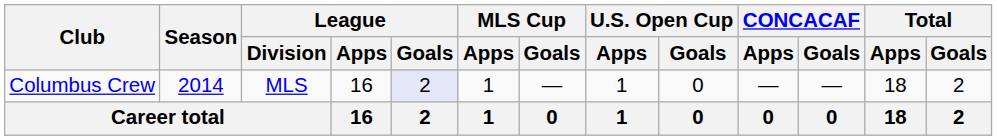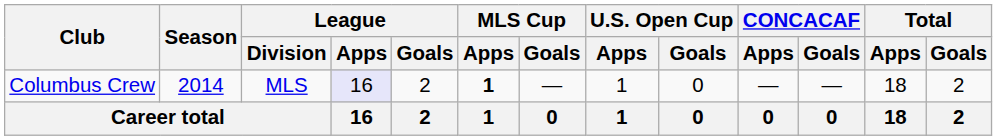(361, 85) no background -> (361, 85) lavender background
(425, 85) lavender background -> (425, 85) no background
(488, 85) normal -> (488, 85) bold
